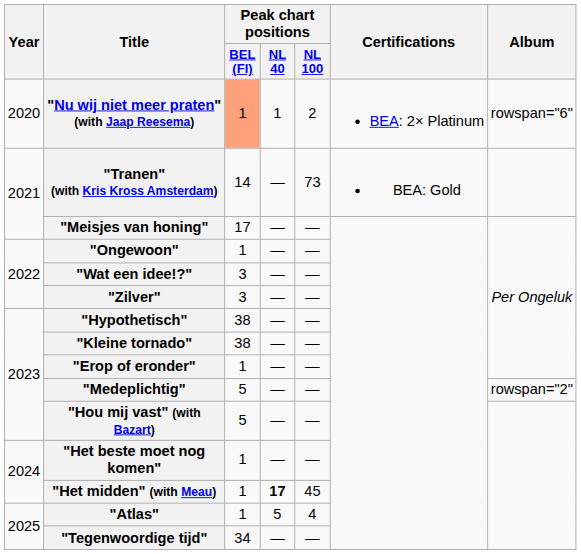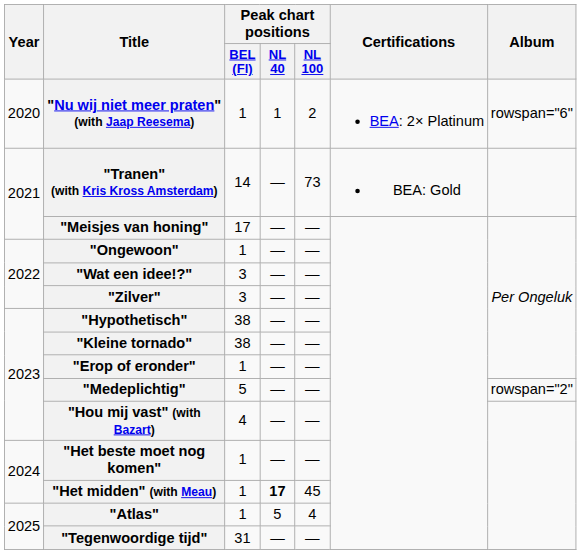(242, 113) lightsalmon background -> (242, 113) no background
(242, 420) 5 -> (242, 420) 4
(242, 537) 34 -> (242, 537) 31
